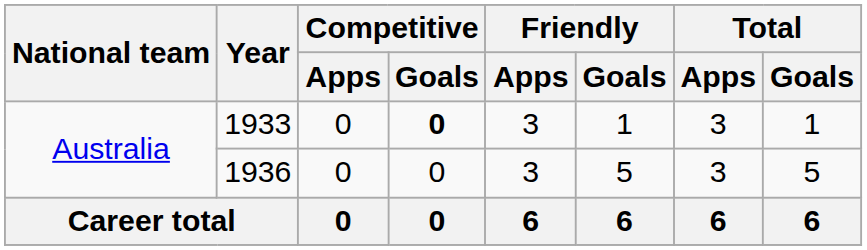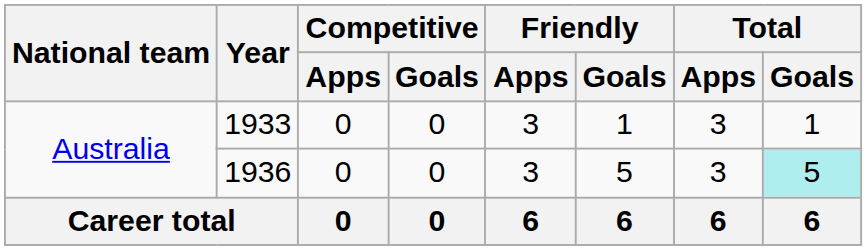(437, 124) bold -> (437, 124) normal
(812, 172) no background -> (812, 172) paleturquoise background
